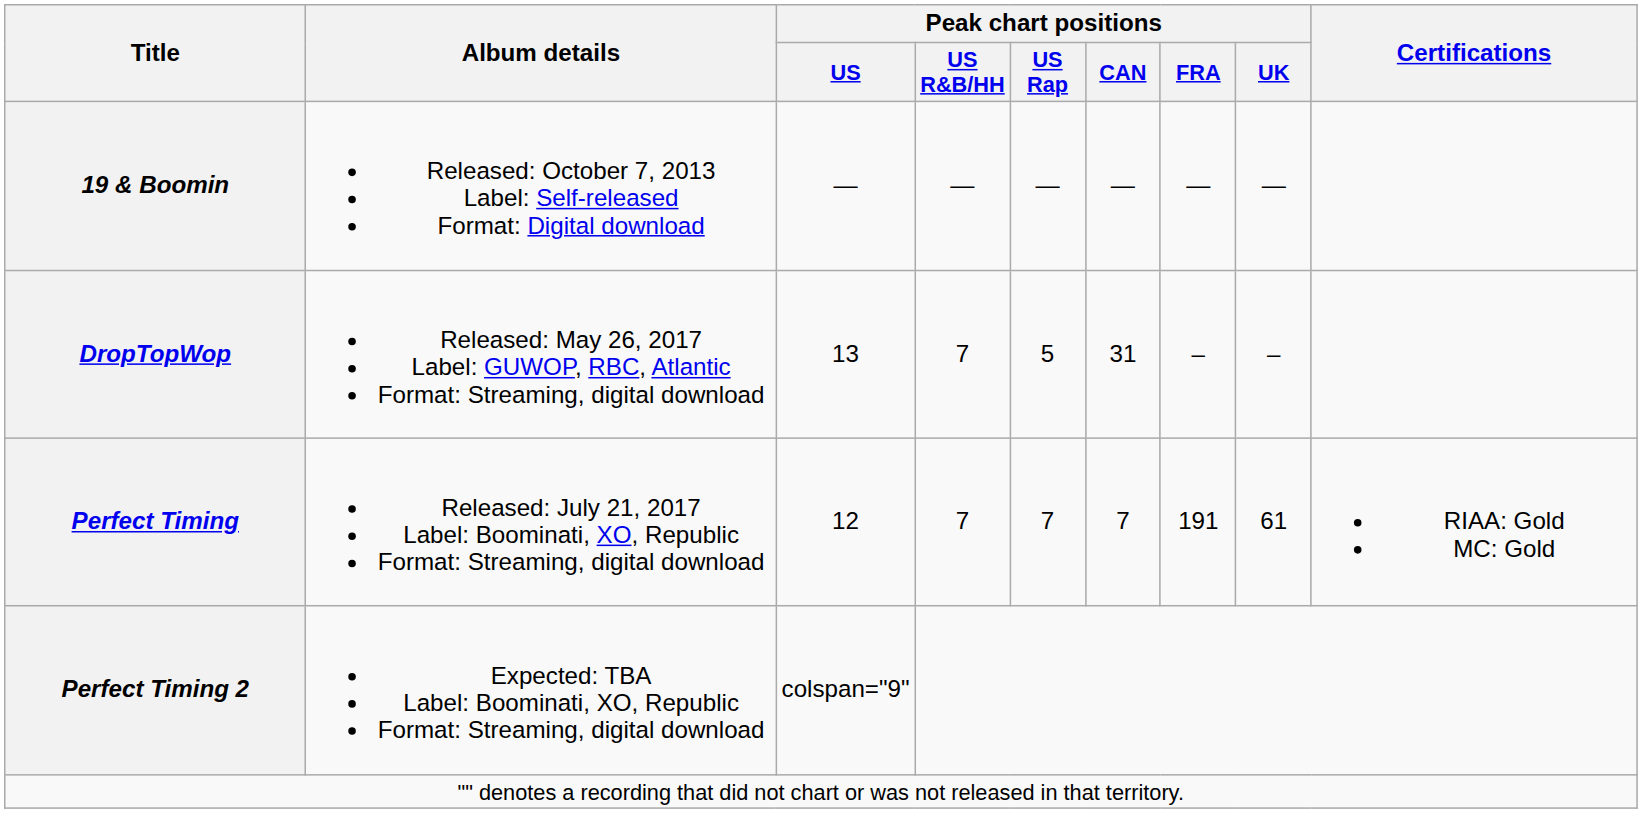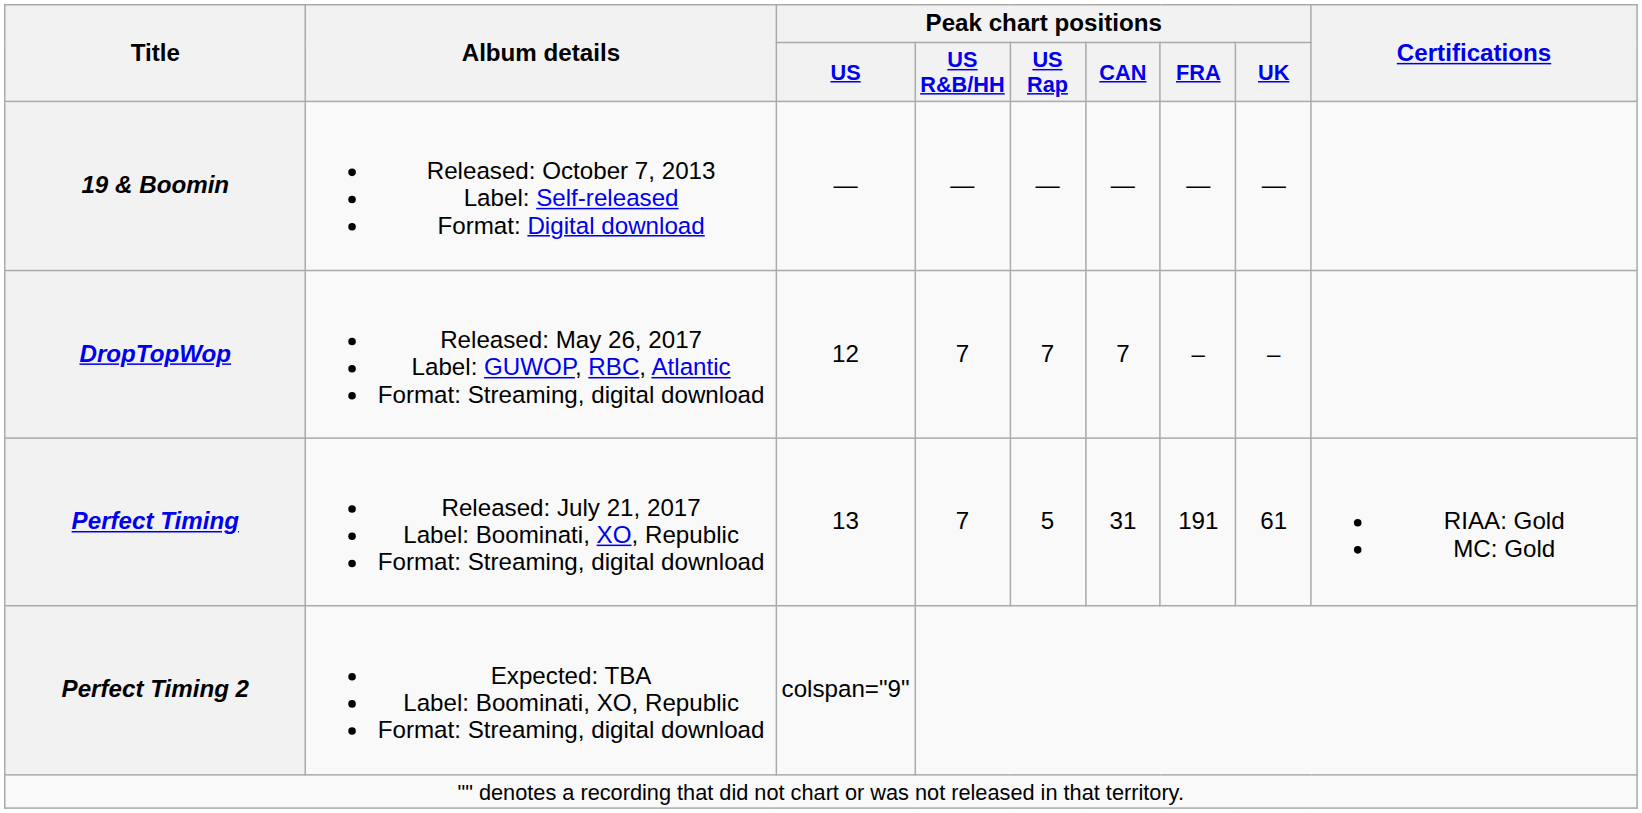(846, 353) 13 -> (846, 353) 12
(1048, 353) 5 -> (1048, 353) 7
(1123, 353) 31 -> (1123, 353) 7
(846, 521) 12 -> (846, 521) 13
(1048, 521) 7 -> (1048, 521) 5
(1123, 521) 7 -> (1123, 521) 31
